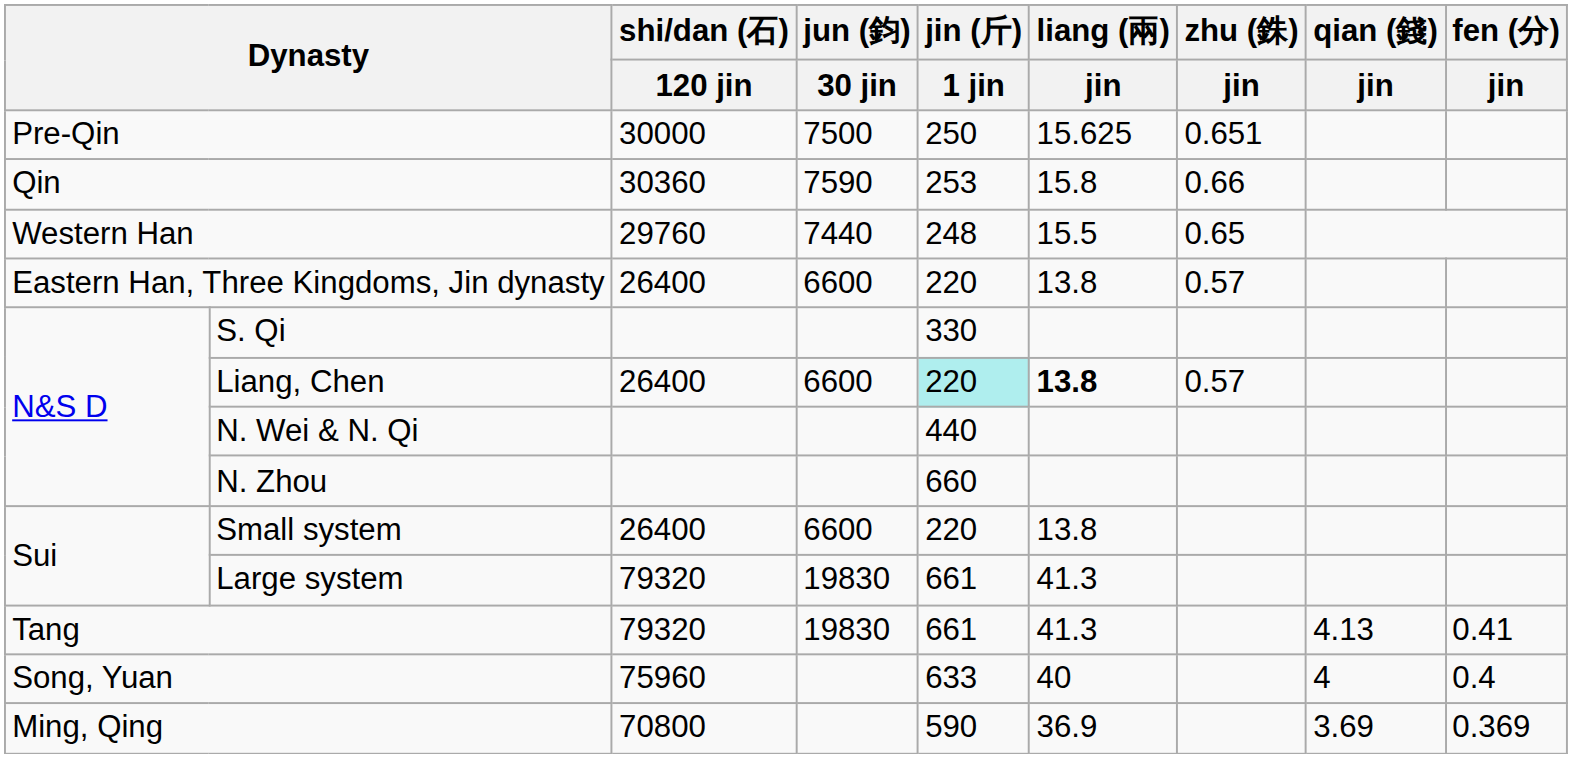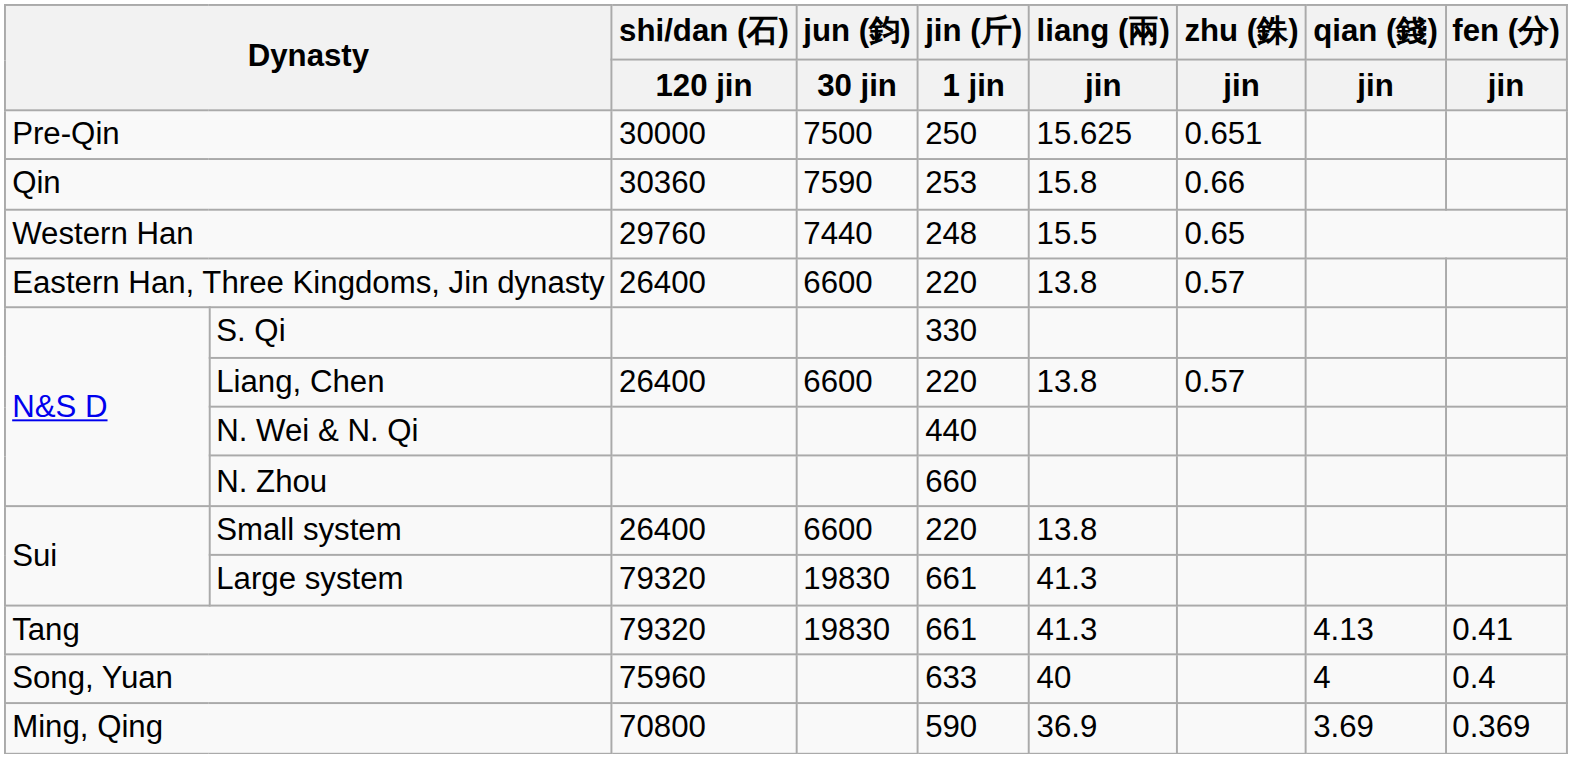(951, 381) paleturquoise background -> (951, 381) no background
(1067, 381) bold -> (1067, 381) normal
